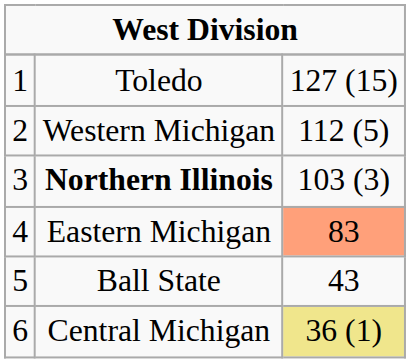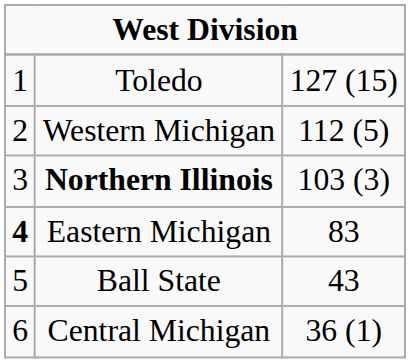(20, 230) normal -> (20, 230) bold
(344, 230) lightsalmon background -> (344, 230) no background
(344, 331) khaki background -> (344, 331) no background
